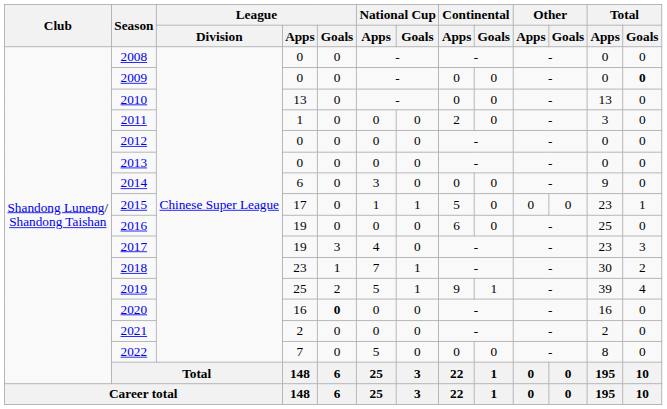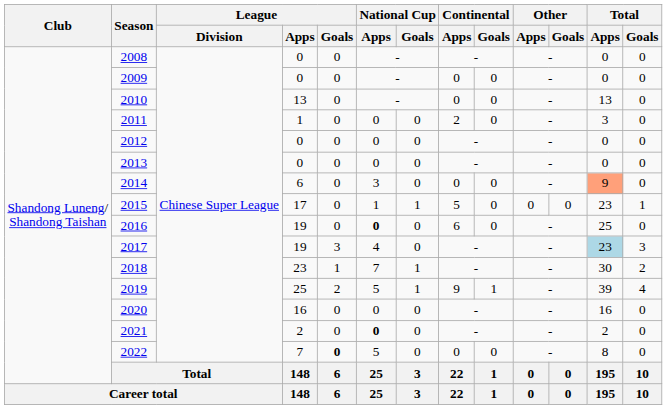(642, 78) bold -> (642, 78) normal
(605, 183) no background -> (605, 183) lightsalmon background
(376, 225) normal -> (376, 225) bold
(605, 246) no background -> (605, 246) lightblue background
(337, 309) bold -> (337, 309) normal
(376, 330) normal -> (376, 330) bold
(337, 352) normal -> (337, 352) bold
